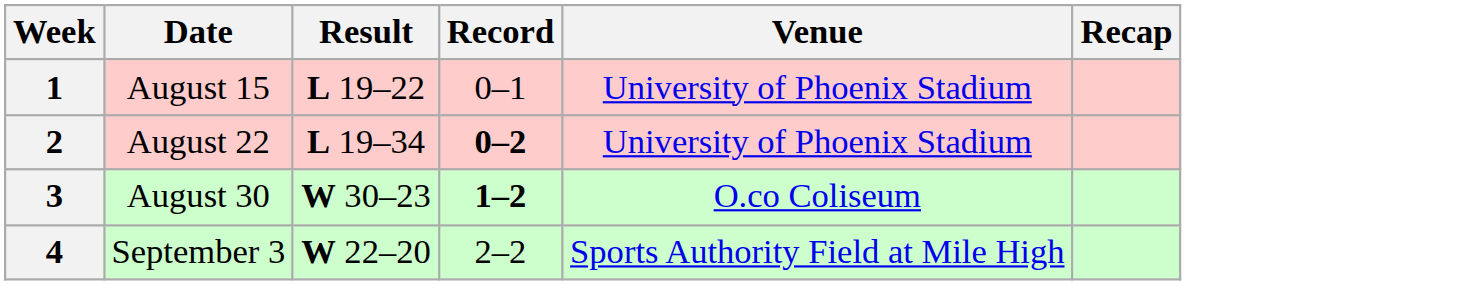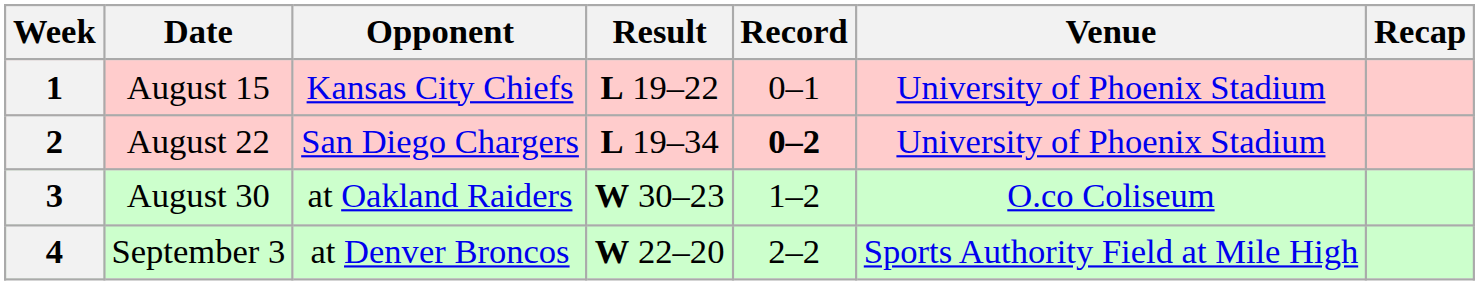+ column: (440, 31)
(500, 196) bold -> (794, 196) normal
